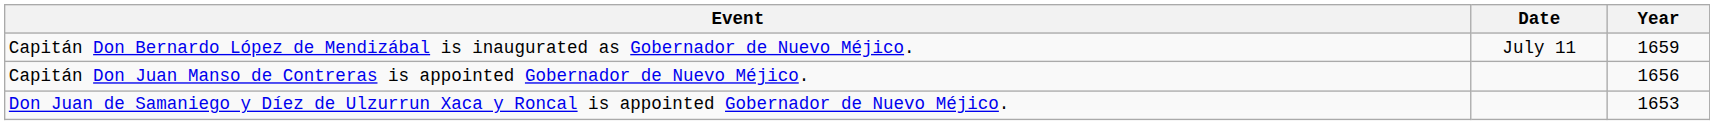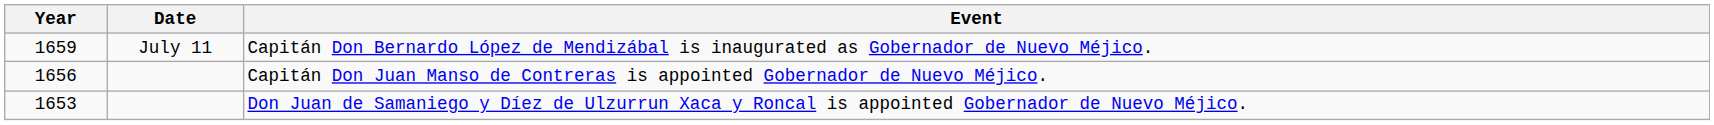columns swapped: (1659, 19) <-> (738, 19)
